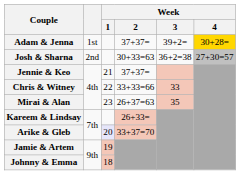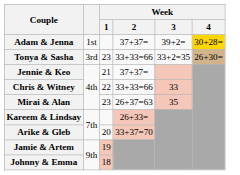- row: (44, 57)
+ row: (44, 57)
(108, 132) lavender background -> (106, 132) no background
